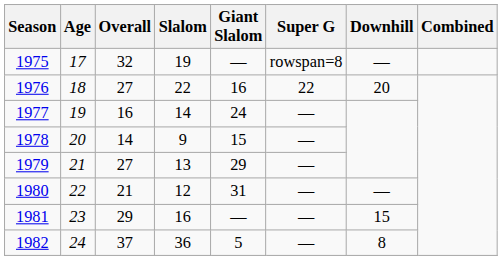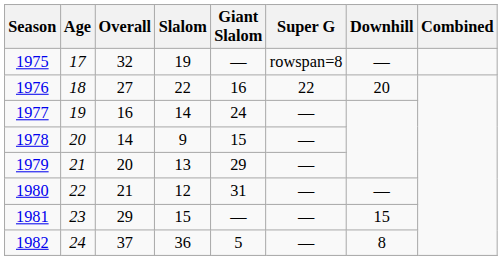(125, 165) 27 -> (125, 165) 20
(183, 216) 16 -> (183, 216) 15
